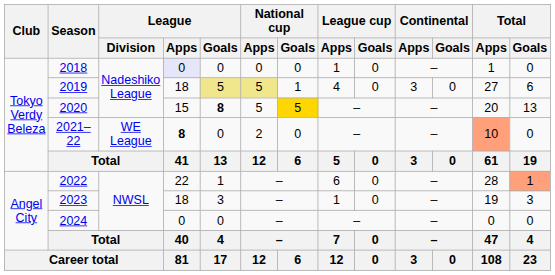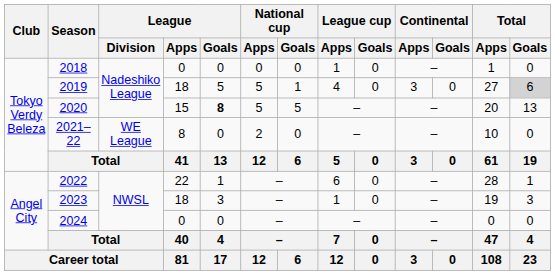(182, 68) lavender background -> (182, 68) no background
(220, 87) khaki background -> (220, 87) no background
(259, 87) khaki background -> (259, 87) no background
(530, 87) no background -> (530, 87) lightgrey background
(298, 107) gold background -> (298, 107) no background
(182, 134) bold -> (182, 134) normal
(491, 134) lightsalmon background -> (491, 134) no background
(530, 181) lightsalmon background -> (530, 181) no background
